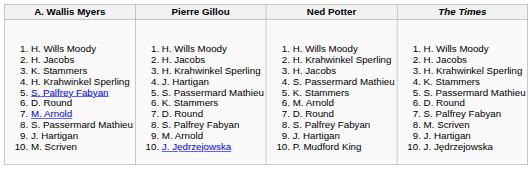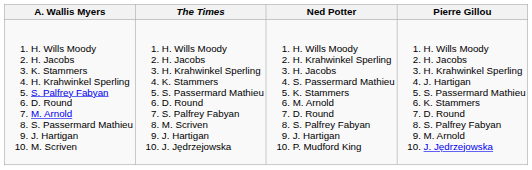columns swapped: (201, 12) <-> (462, 12)
